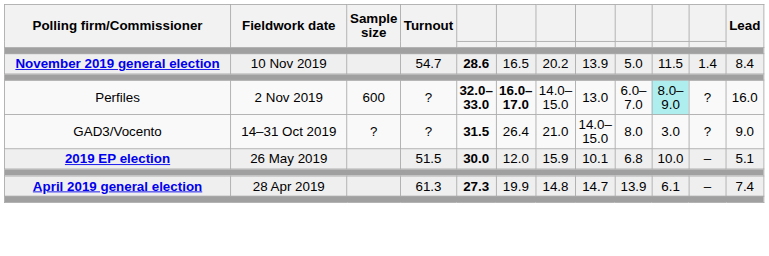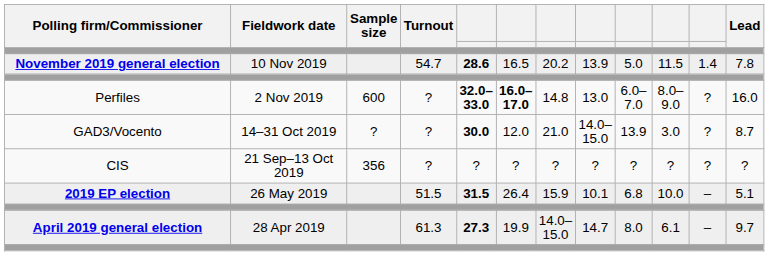(745, 64) 8.4 -> (745, 64) 7.8
(556, 97) 14.0– 15.0 -> (555, 97) 14.8
(671, 97) paleturquoise background -> (671, 97) no background
(476, 132) 31.5 -> (476, 132) 30.0
(516, 132) 26.4 -> (516, 132) 12.0
(634, 132) 8.0 -> (634, 132) 13.9
(745, 132) 9.0 -> (745, 132) 8.7
+ row: (118, 166)
(476, 159) 30.0 -> (476, 193) 31.5
(516, 159) 12.0 -> (516, 193) 26.4
(555, 185) 14.8 -> (556, 227) 14.0– 15.0
(634, 185) 13.9 -> (634, 227) 8.0
(745, 185) 7.4 -> (745, 227) 9.7
